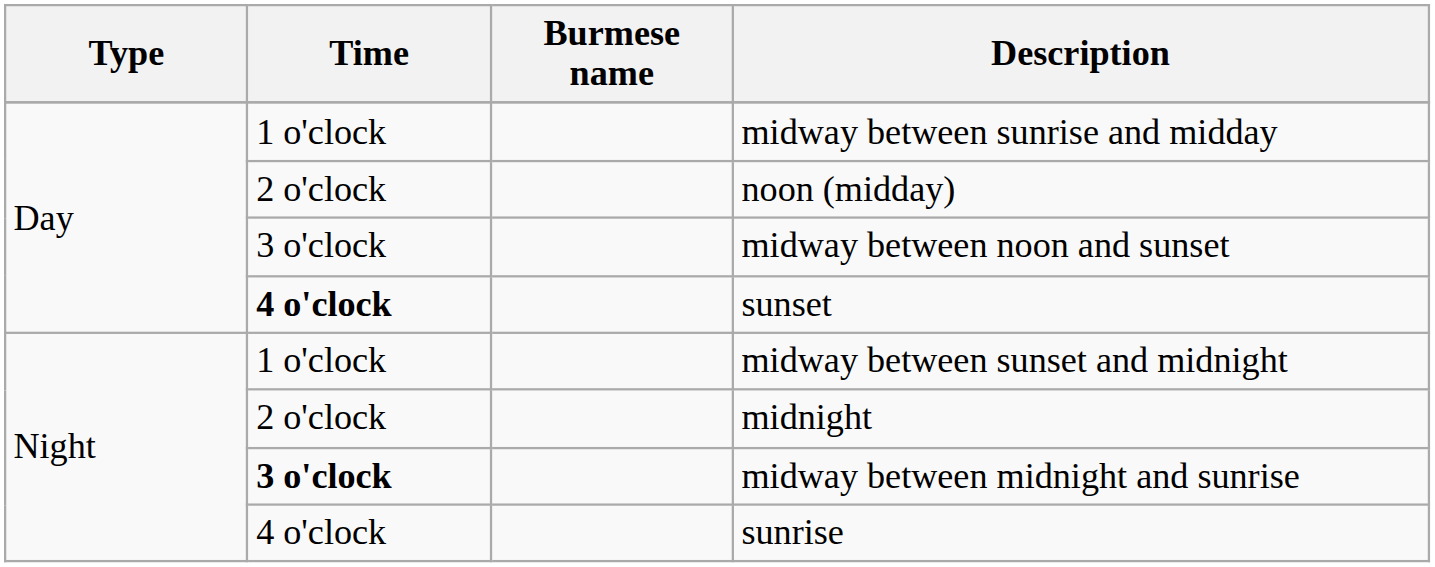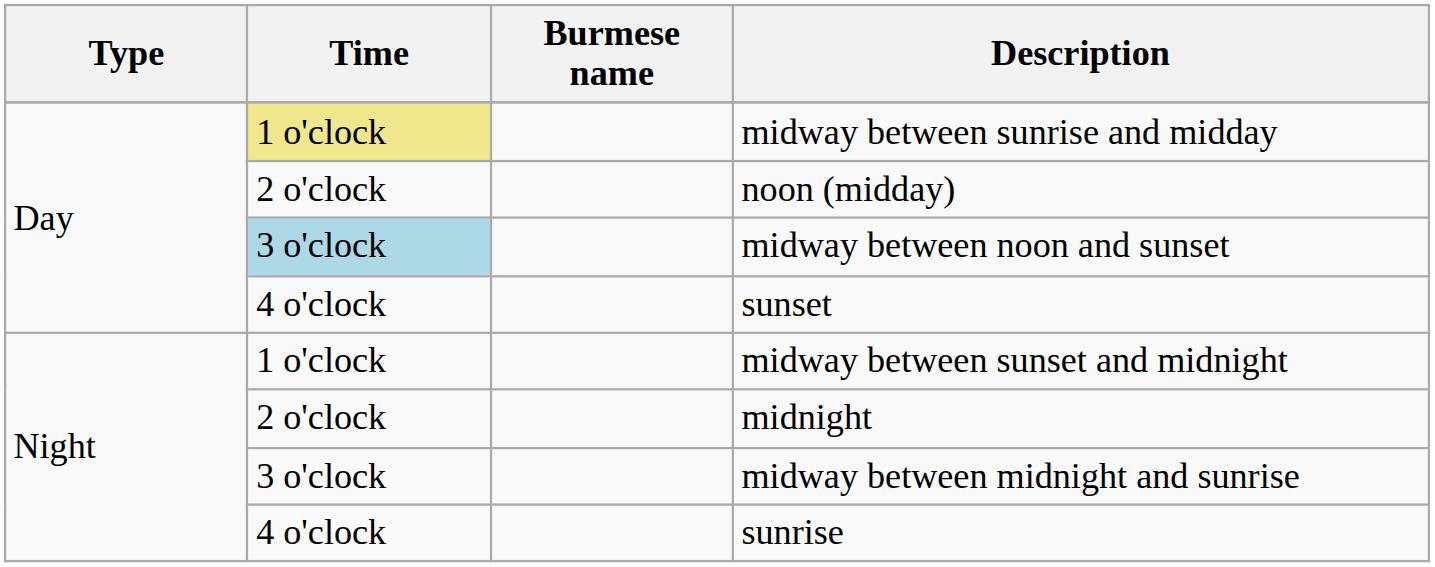(321, 131) no background -> (321, 131) khaki background
(321, 245) no background -> (321, 245) lightblue background
(324, 303) bold -> (321, 303) normal
(324, 475) bold -> (321, 475) normal
